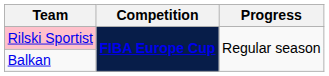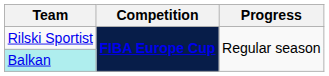(50, 37) pink background -> (50, 37) no background
(29, 60) no background -> (29, 60) paleturquoise background
